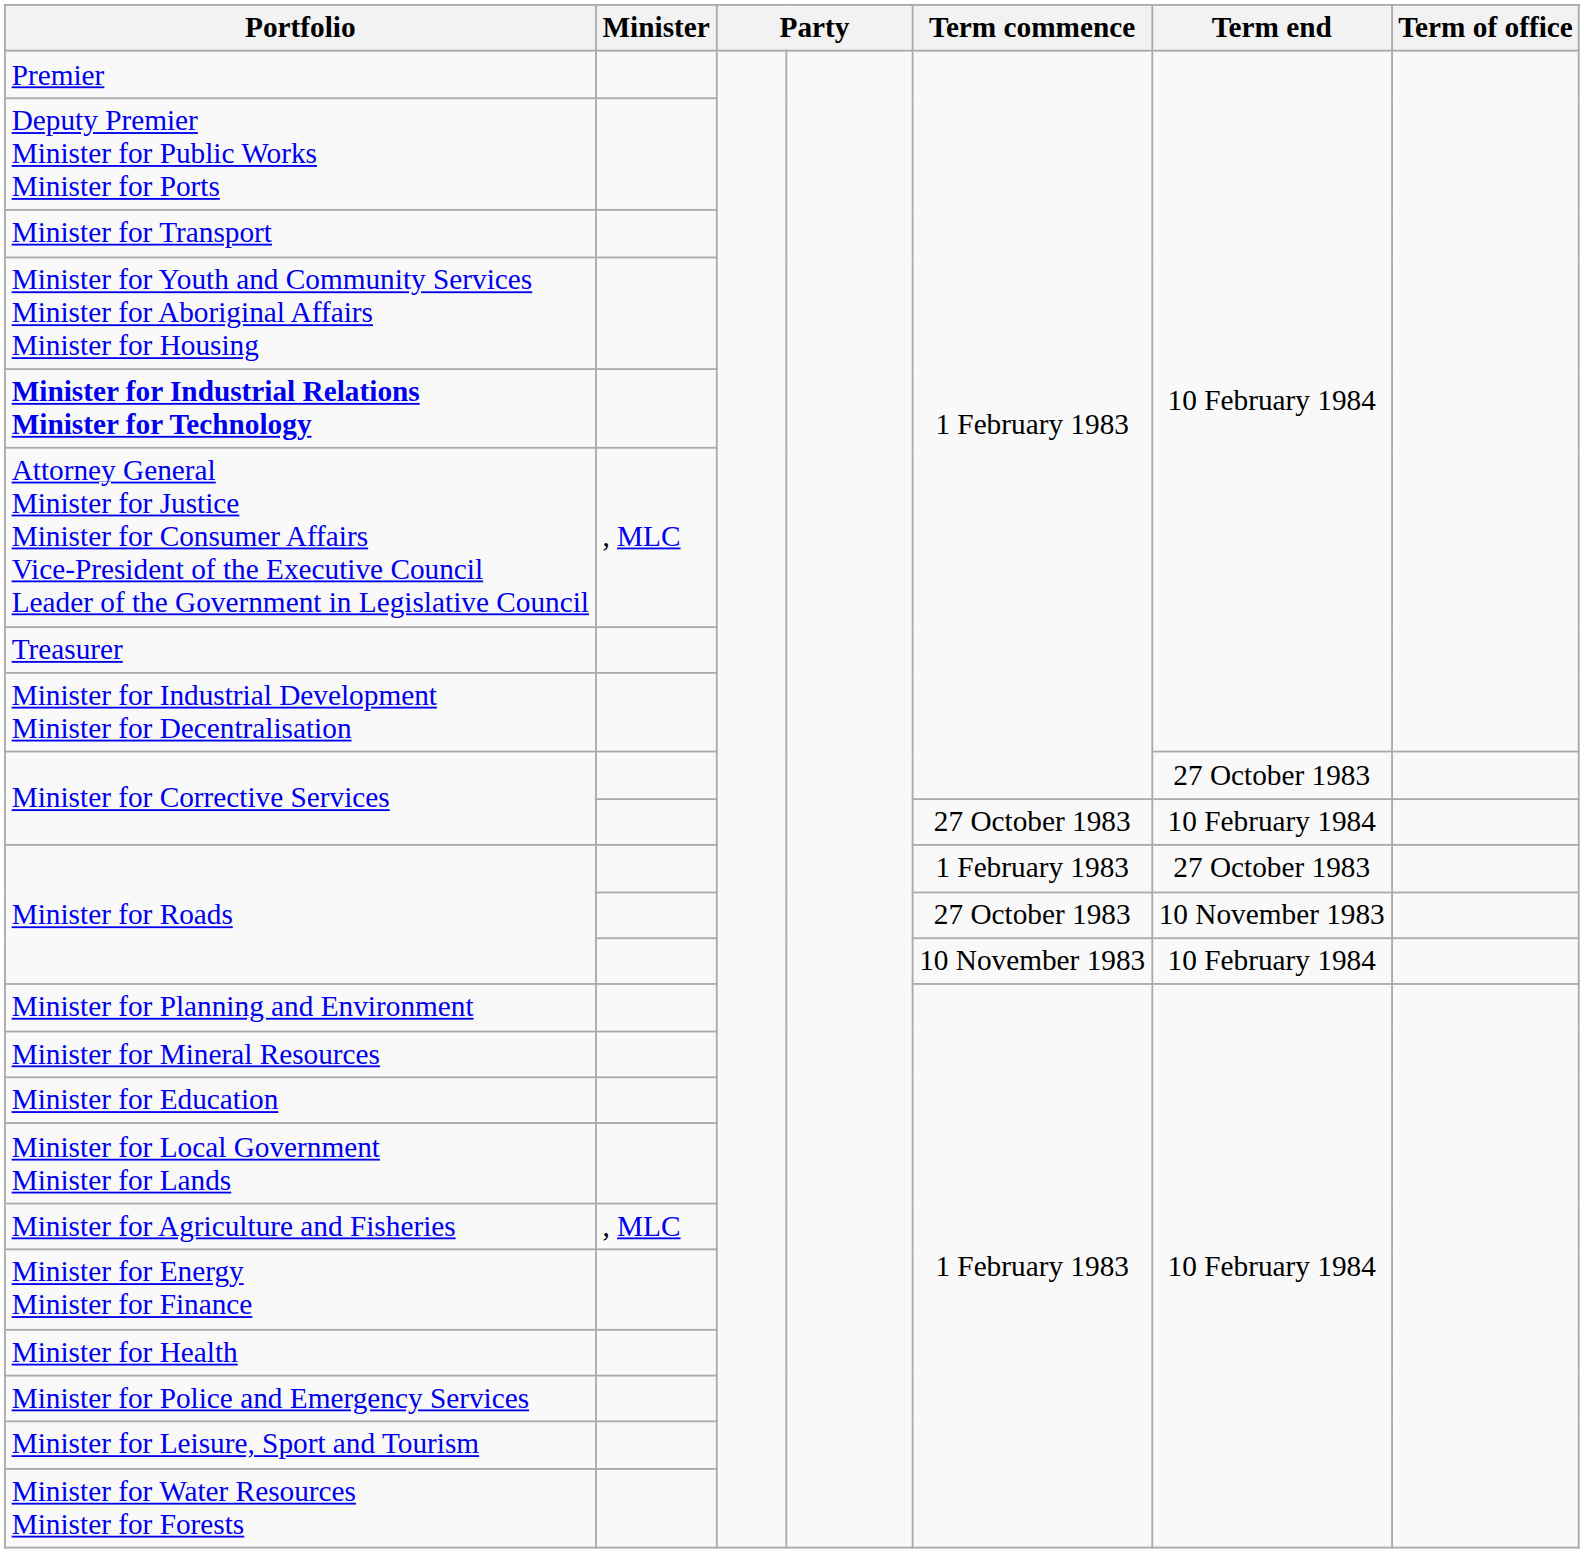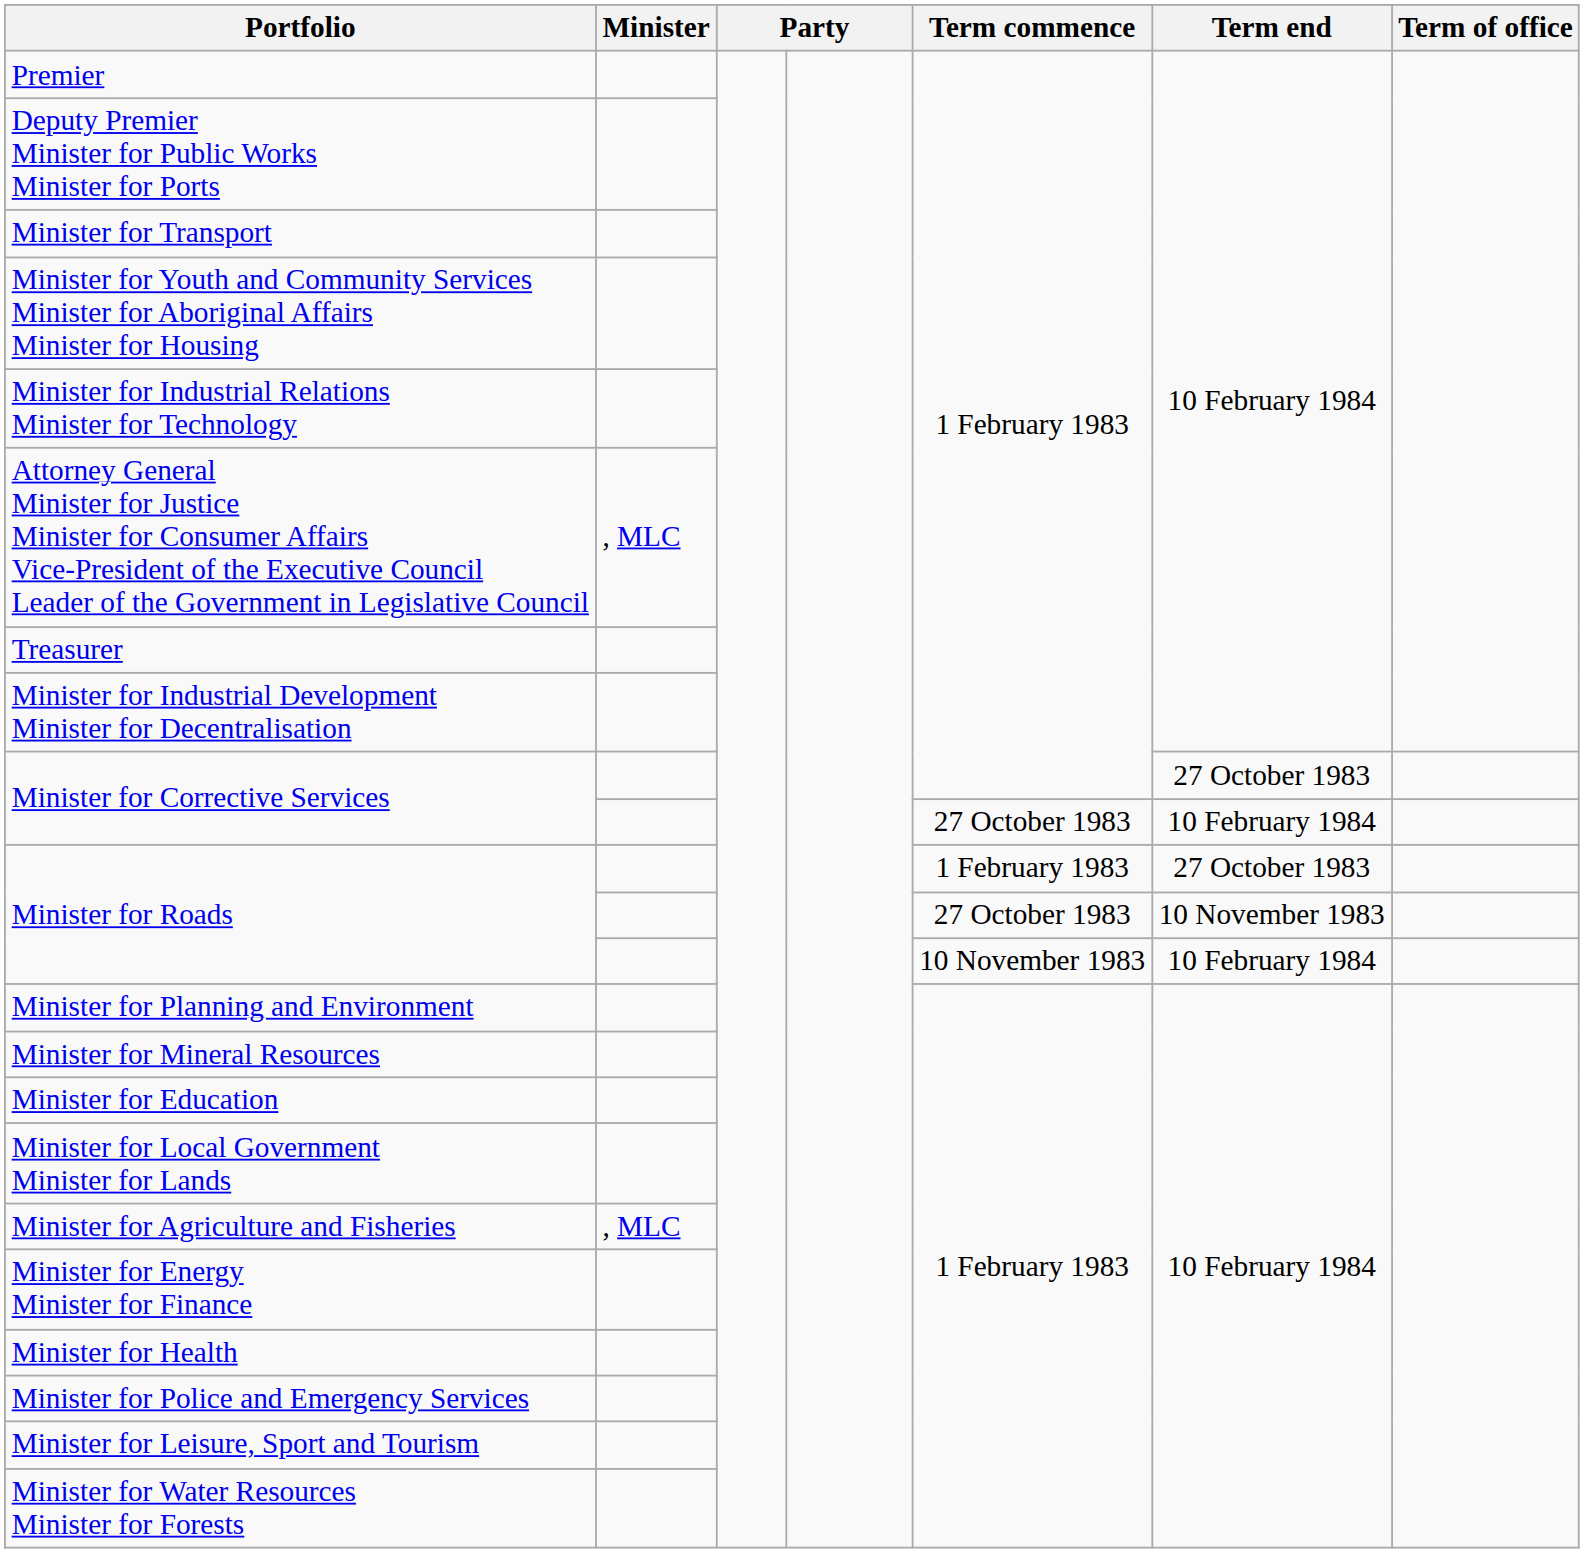(216, 408) bold -> (201, 408) normal
